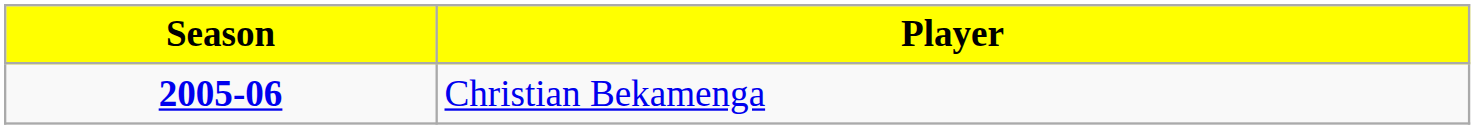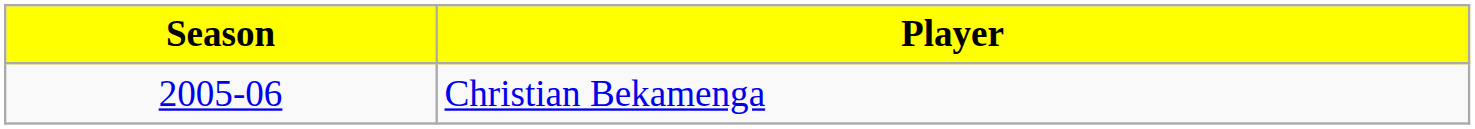(221, 92) bold -> (221, 92) normal
